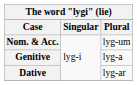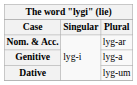(117, 42) lyg-um -> (114, 42) lyg-ar
(114, 73) lyg-ar -> (117, 73) lyg-um
